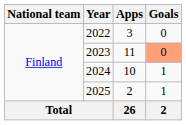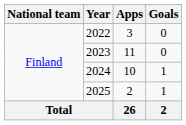(164, 52) lightsalmon background -> (164, 52) no background
